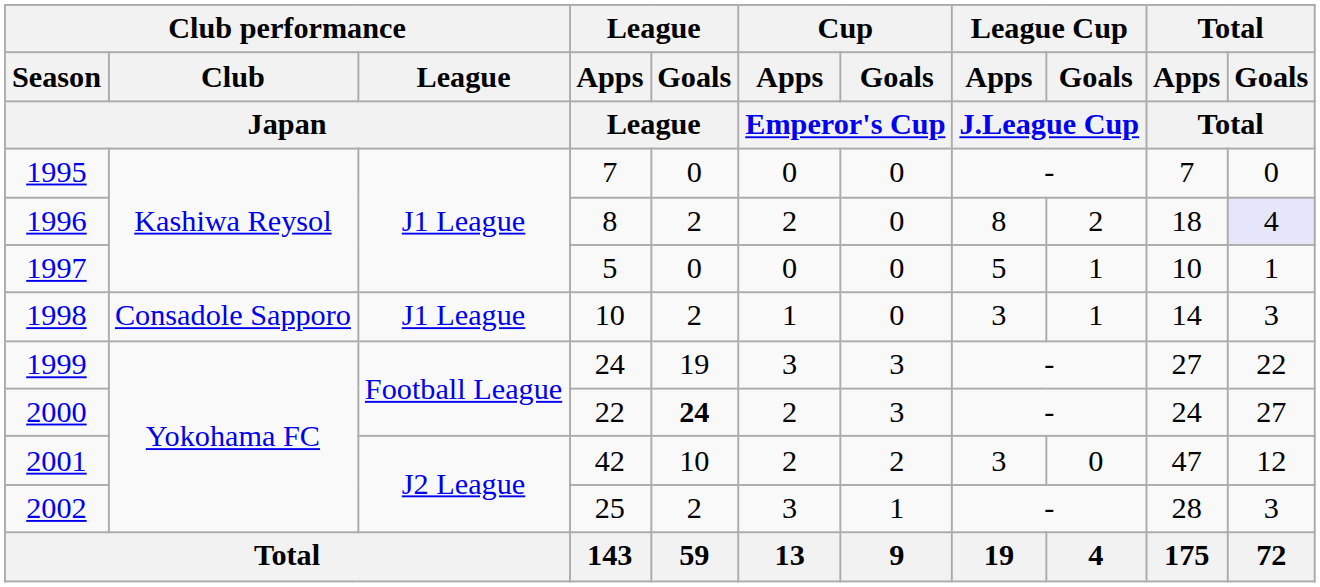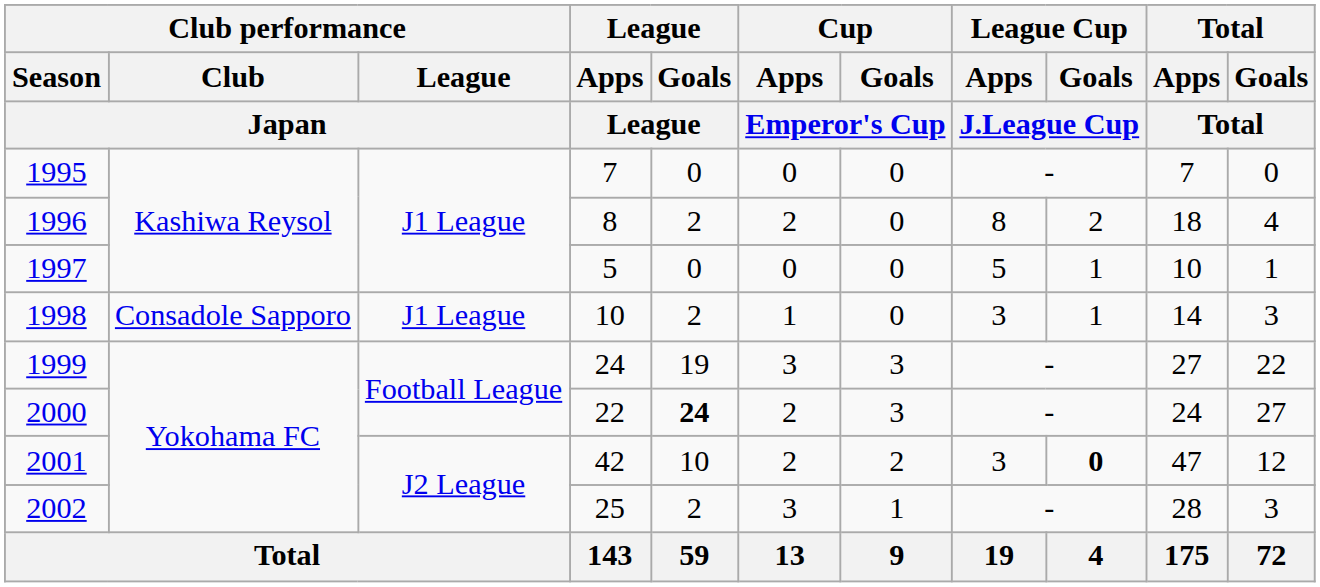(1271, 220) lavender background -> (1271, 220) no background
(1096, 460) normal -> (1096, 460) bold
